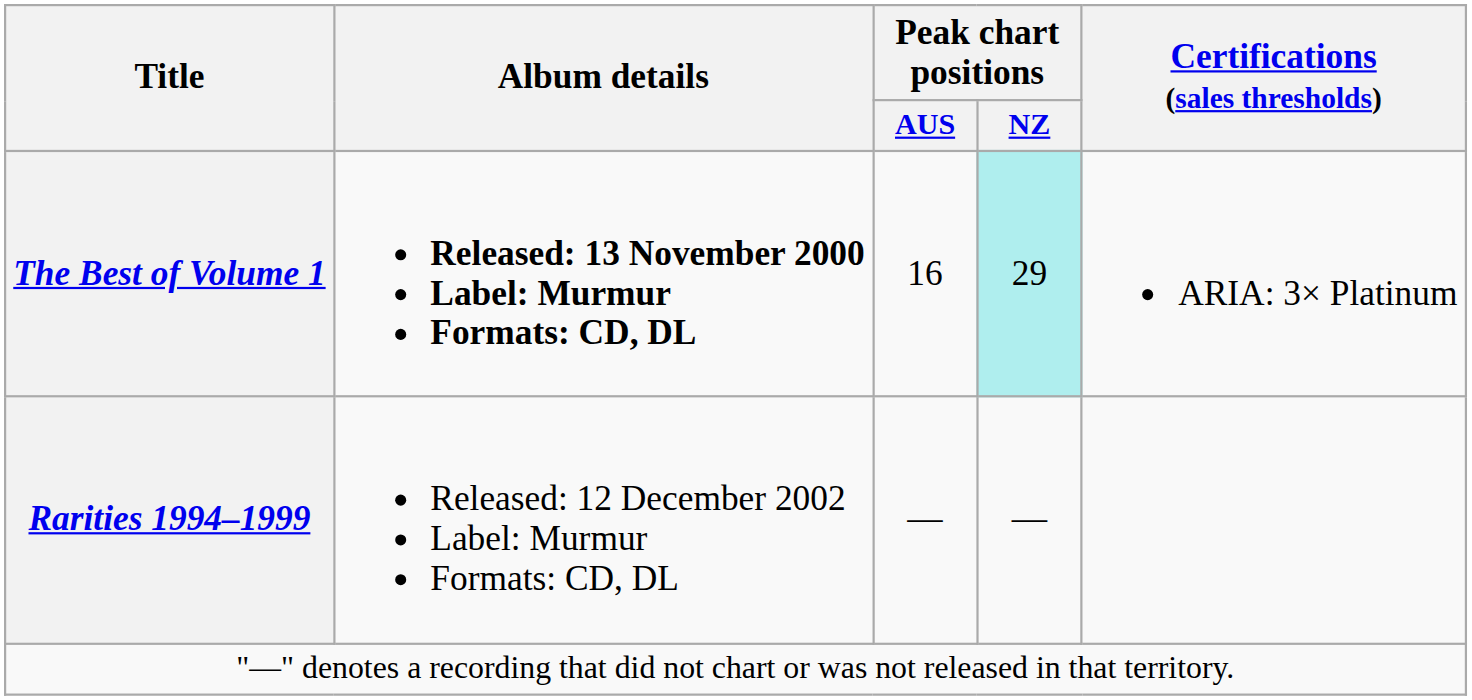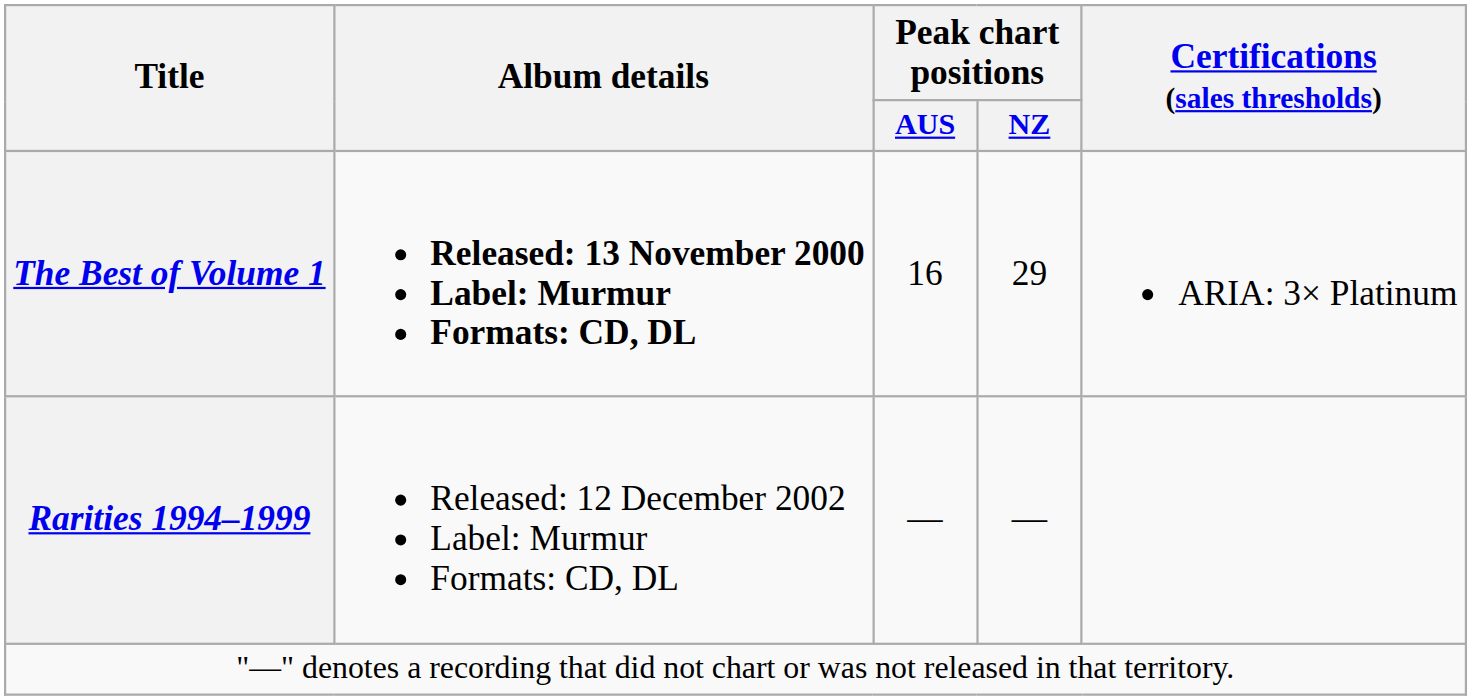(1029, 273) paleturquoise background -> (1029, 273) no background
